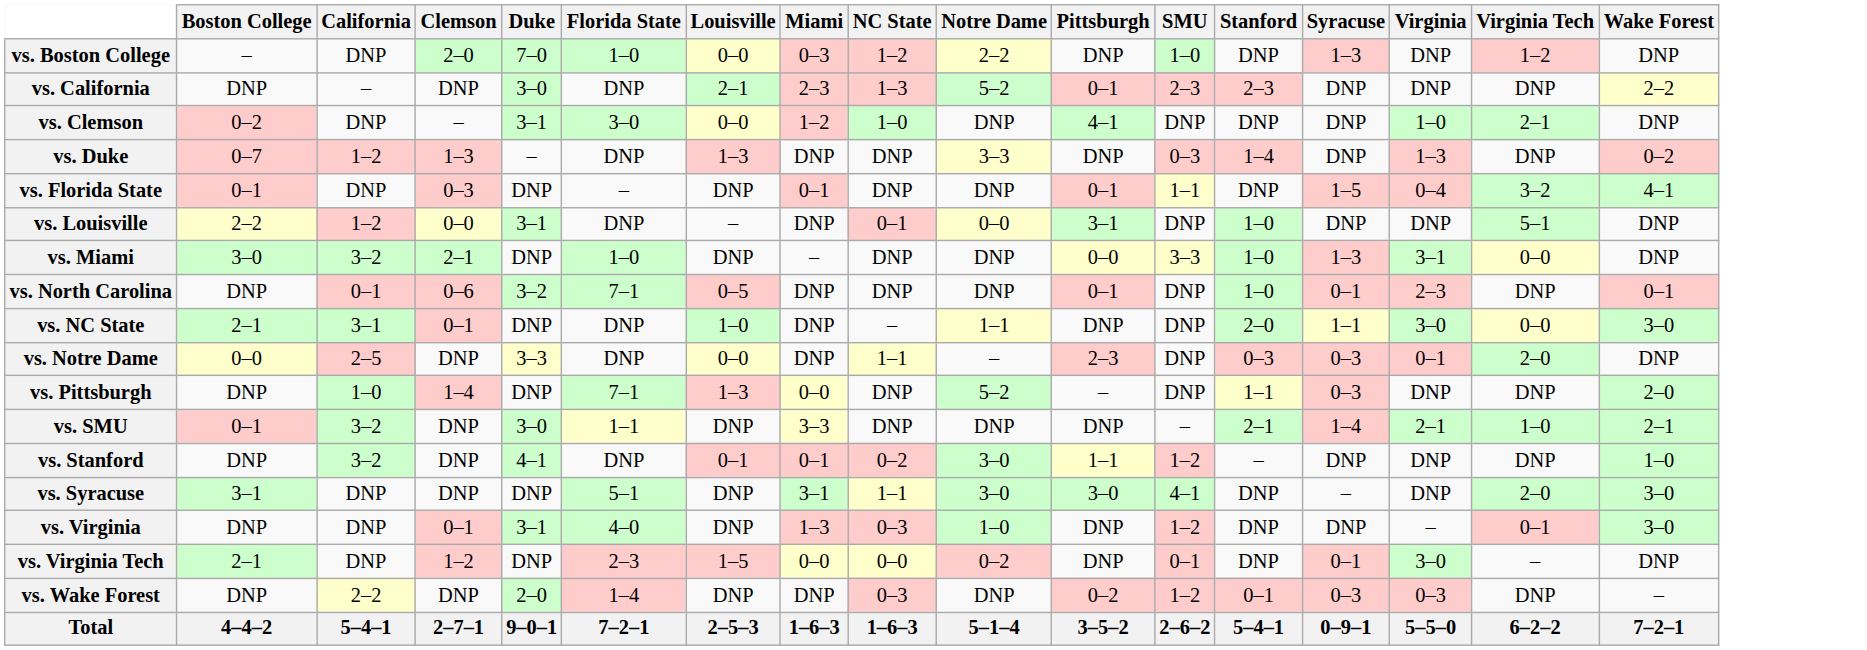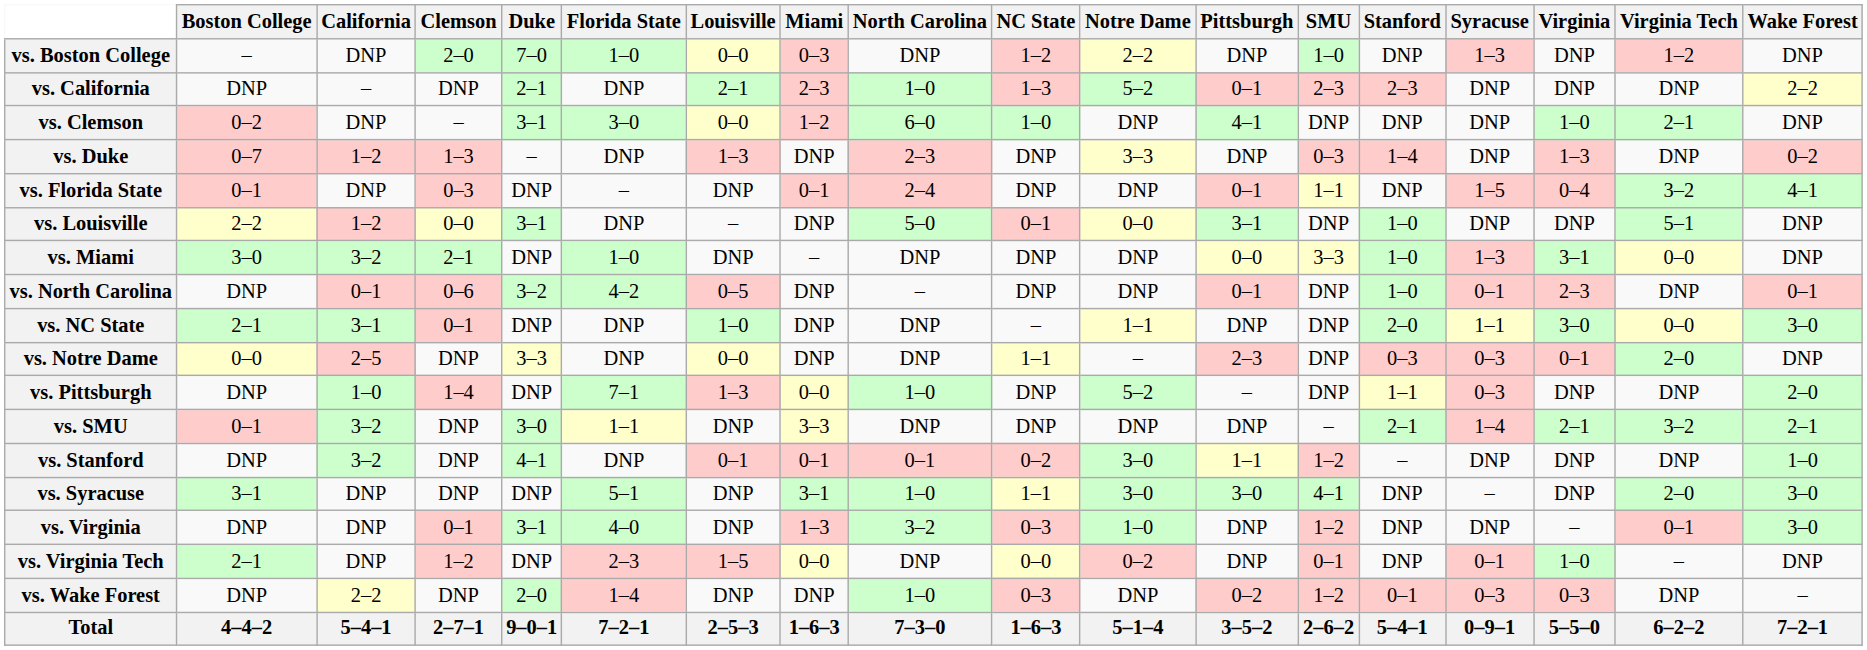+ column: (920, 21)
(532, 89) 3–0 -> (532, 89) 2–1
(624, 291) 7–1 -> (624, 291) 4–2
(1535, 426) 1–0 -> (1679, 426) 3–2
(1431, 561) 3–0 -> (1574, 561) 1–0
